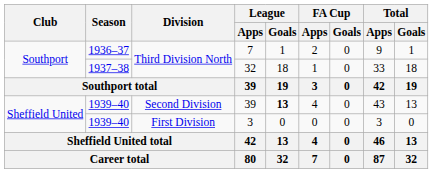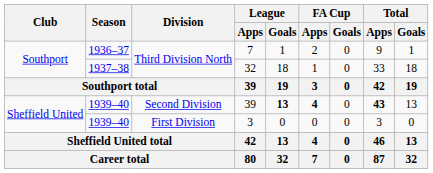(315, 104) normal -> (315, 104) bold
(379, 104) normal -> (379, 104) bold
